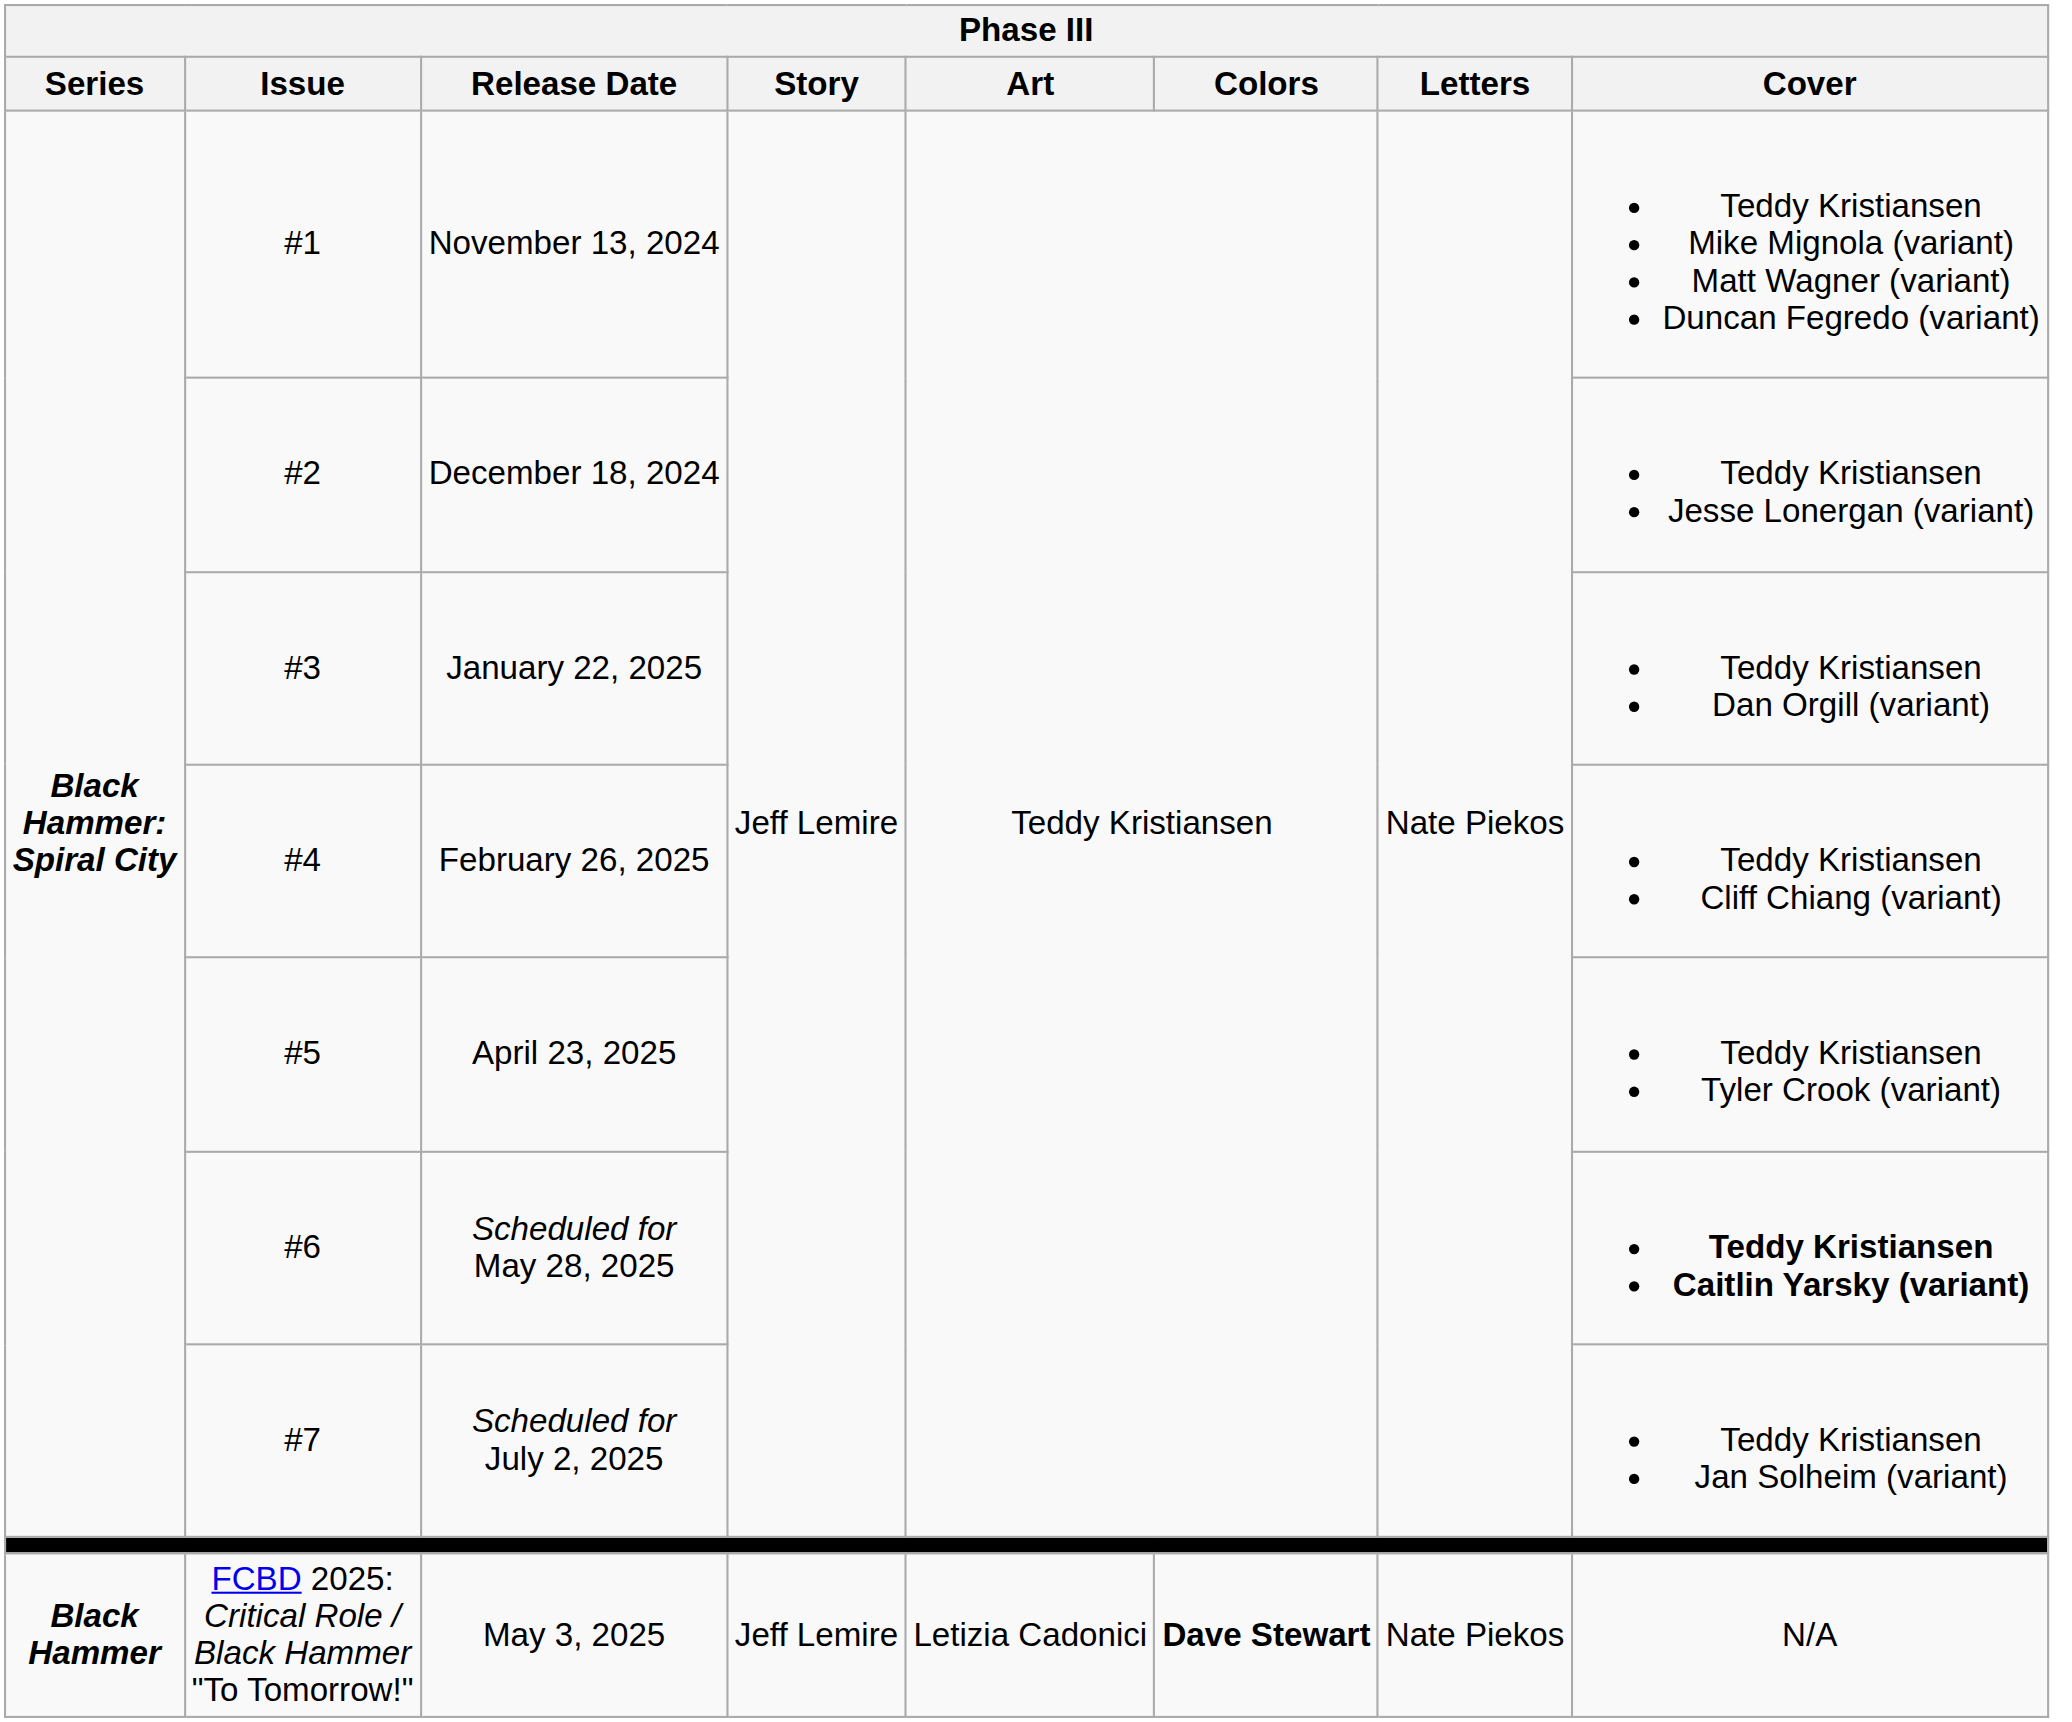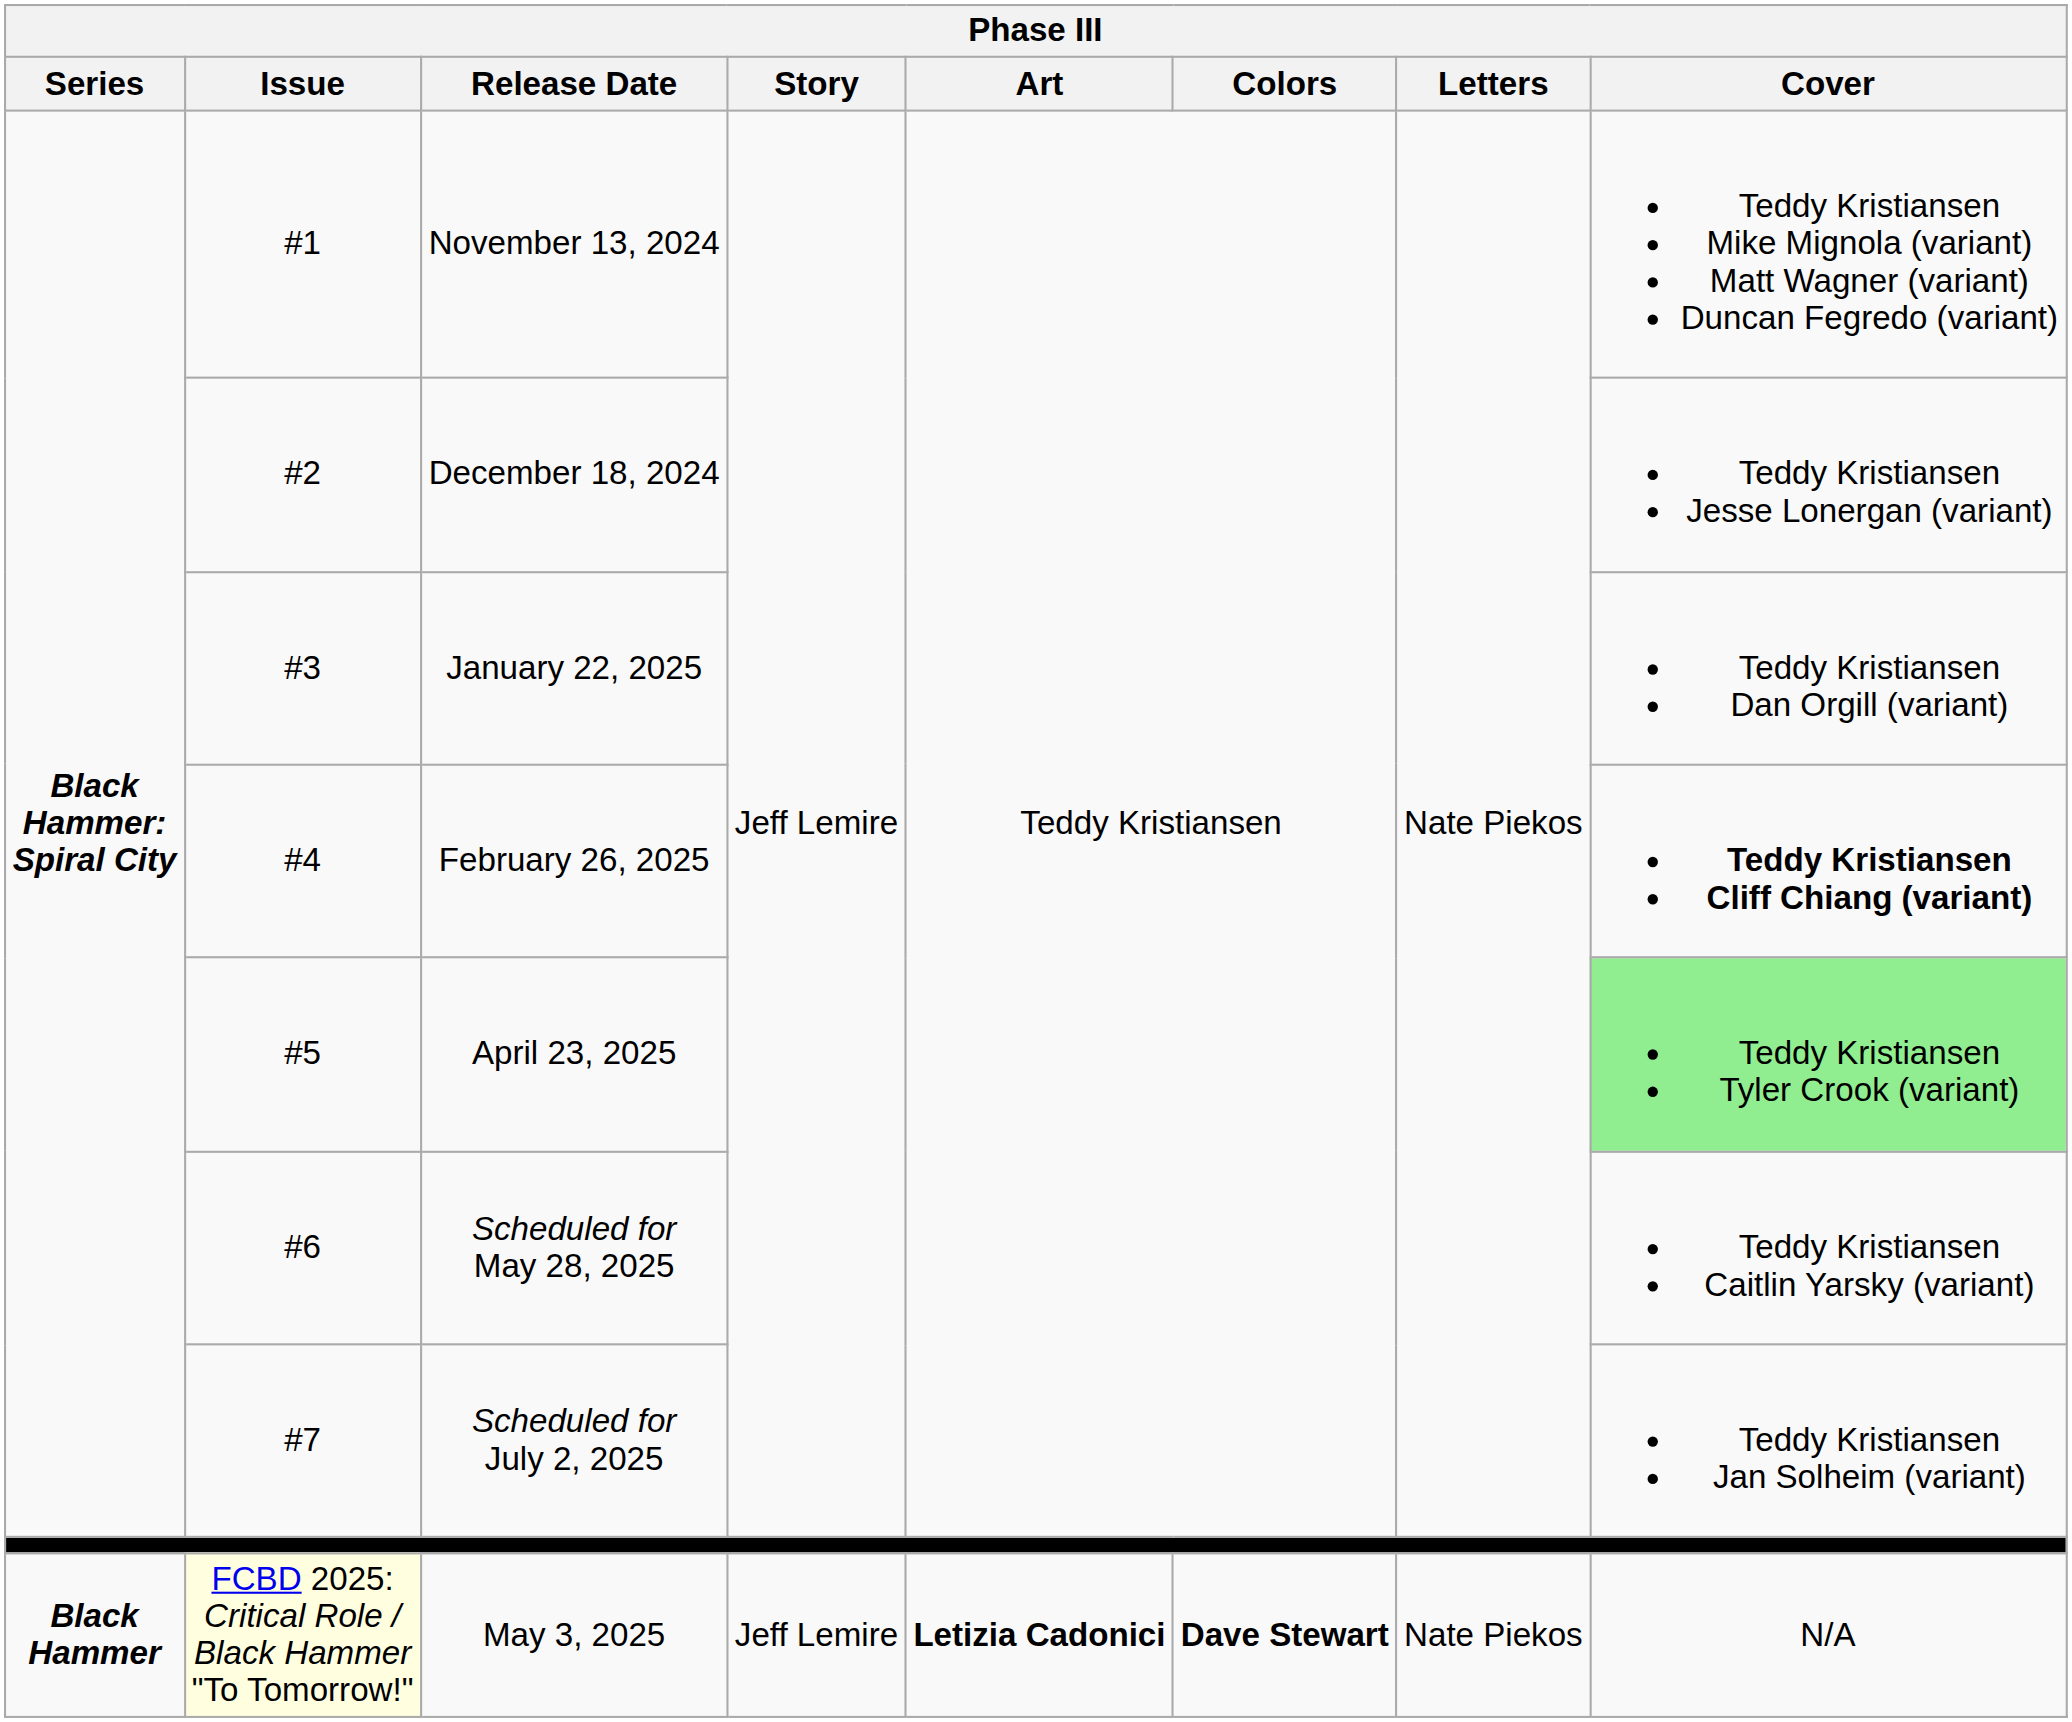(1810, 880) normal -> (1828, 880) bold
(1810, 1073) no background -> (1828, 1073) lightgreen background
(1810, 1266) bold -> (1828, 1266) normal
(303, 1634) no background -> (303, 1634) lightyellow background
(1030, 1634) normal -> (1039, 1634) bold
